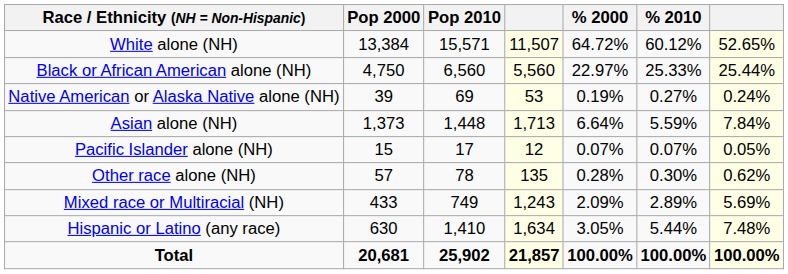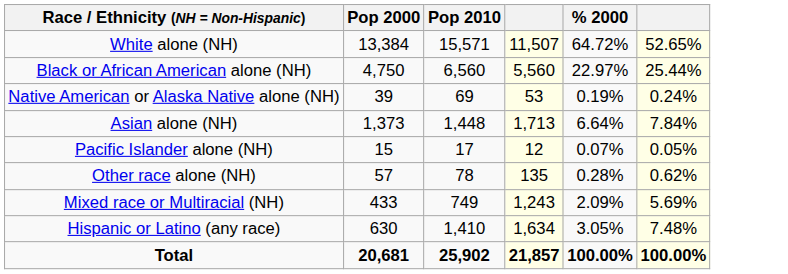- column: (673, 17)
